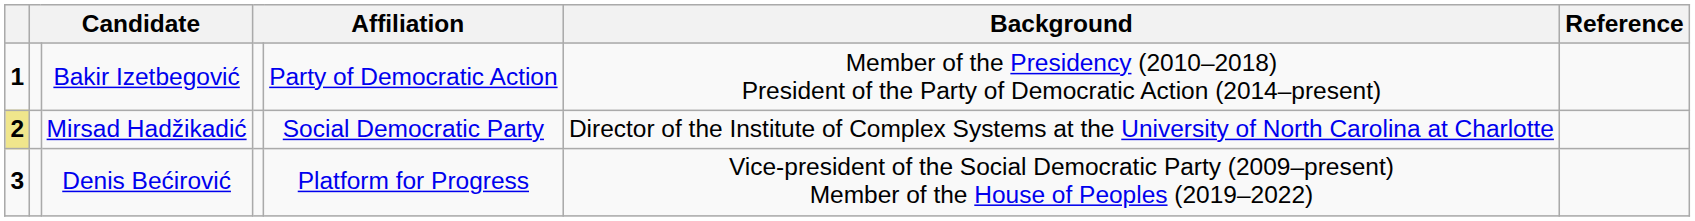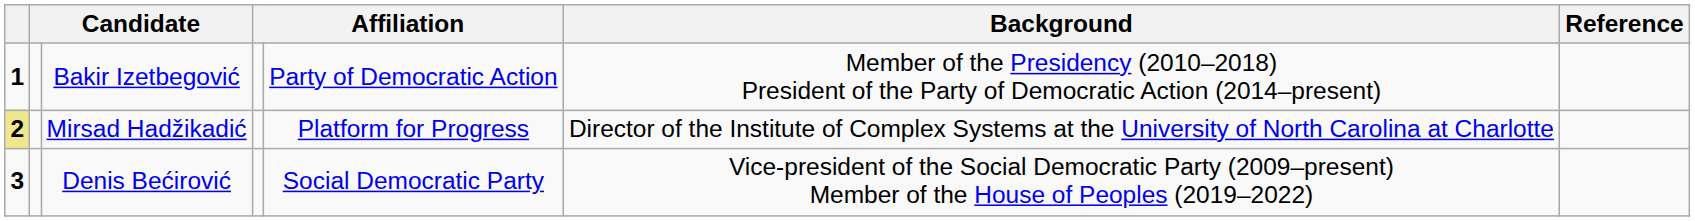(413, 129) Social Democratic Party -> (413, 129) Platform for Progress
(413, 181) Platform for Progress -> (413, 181) Social Democratic Party
